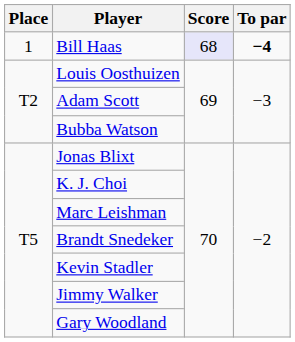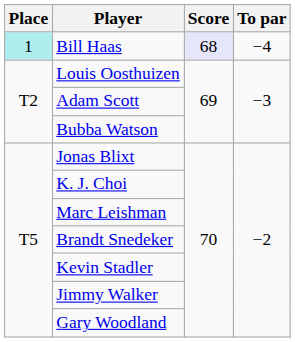(28, 45) no background -> (28, 45) paleturquoise background
(262, 45) bold -> (262, 45) normal
